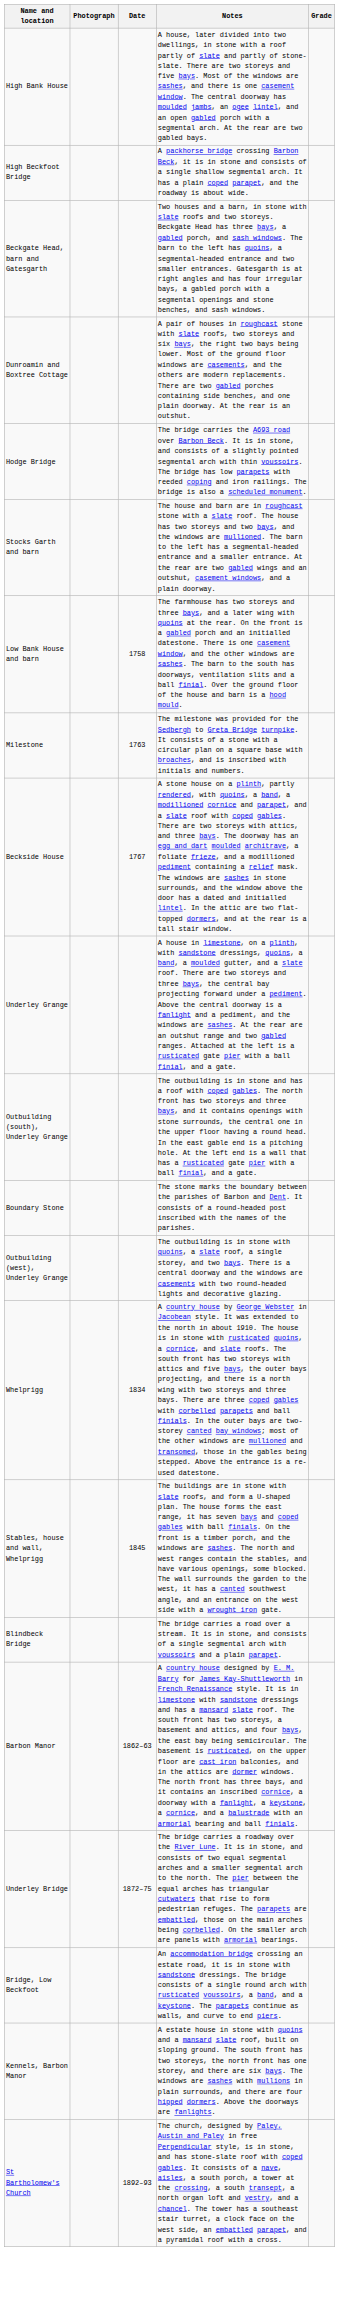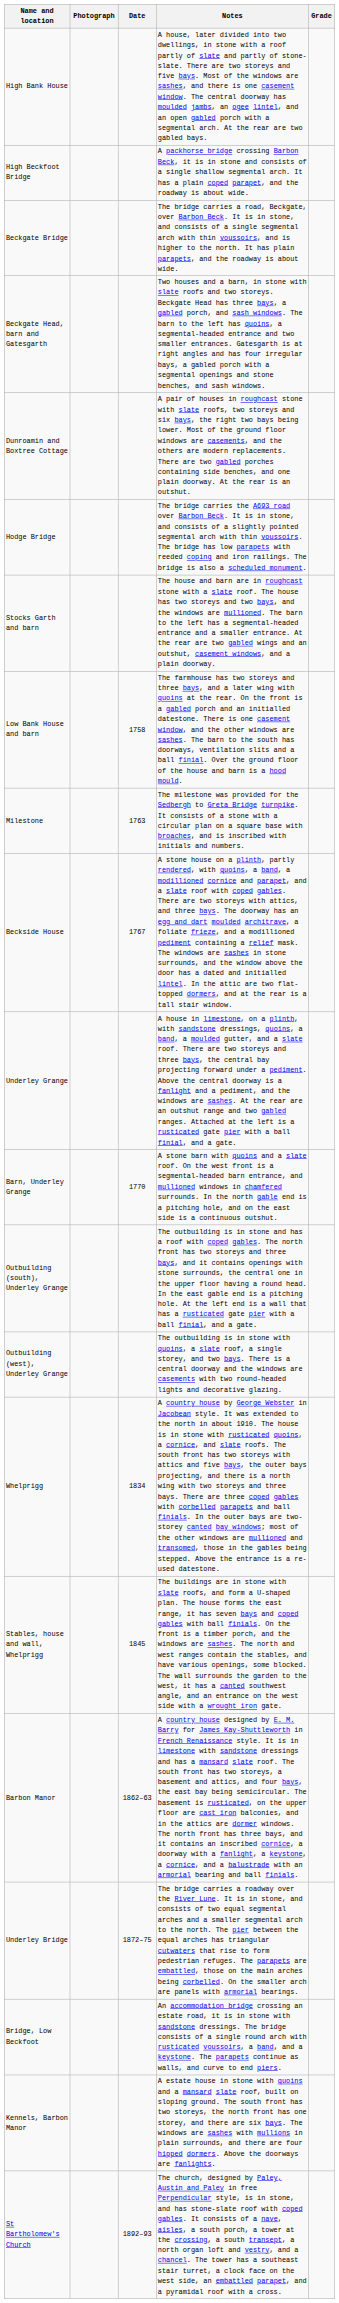+ row: (37, 238)
+ row: (35, 1187)
- row: (35, 1208)
- row: (25, 1639)
